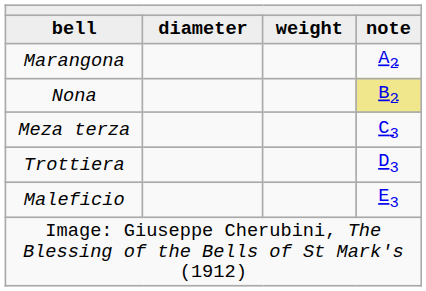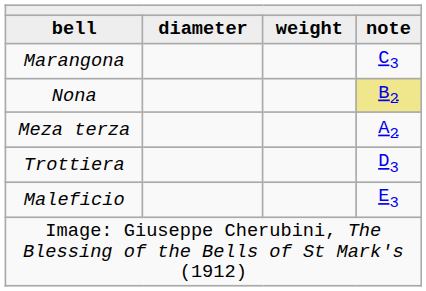(388, 61) A2 -> (388, 61) C3
(388, 130) C3 -> (388, 130) A2
